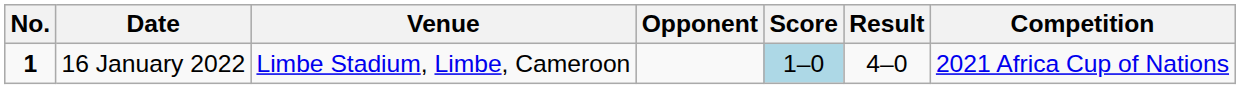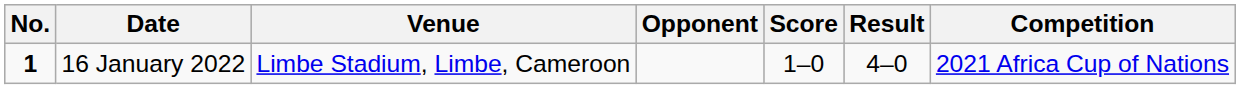(804, 63) lightblue background -> (804, 63) no background
